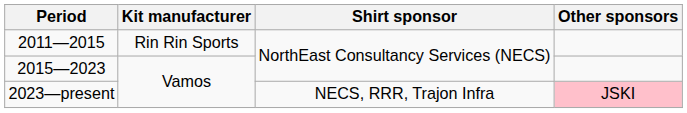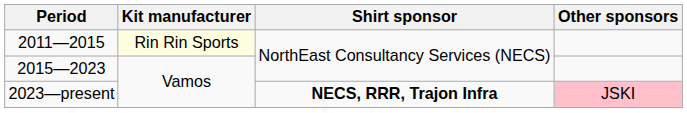(187, 42) no background -> (187, 42) lightyellow background
(405, 94) normal -> (405, 94) bold
